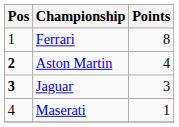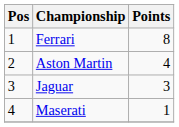(11, 63) bold -> (11, 63) normal
(11, 87) bold -> (11, 87) normal
